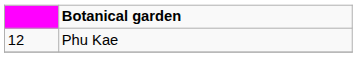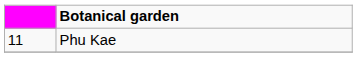(16, 40) 12 -> (15, 40) 11
